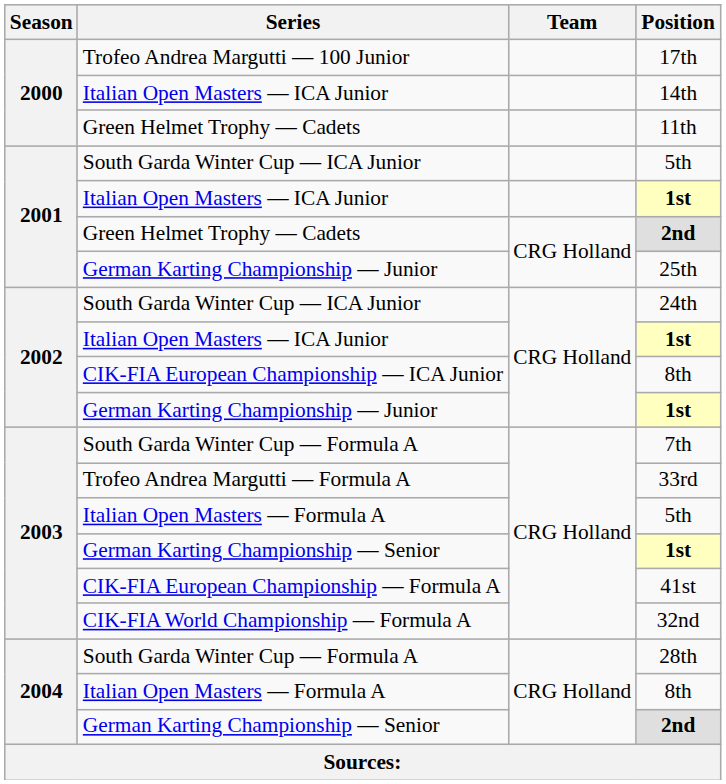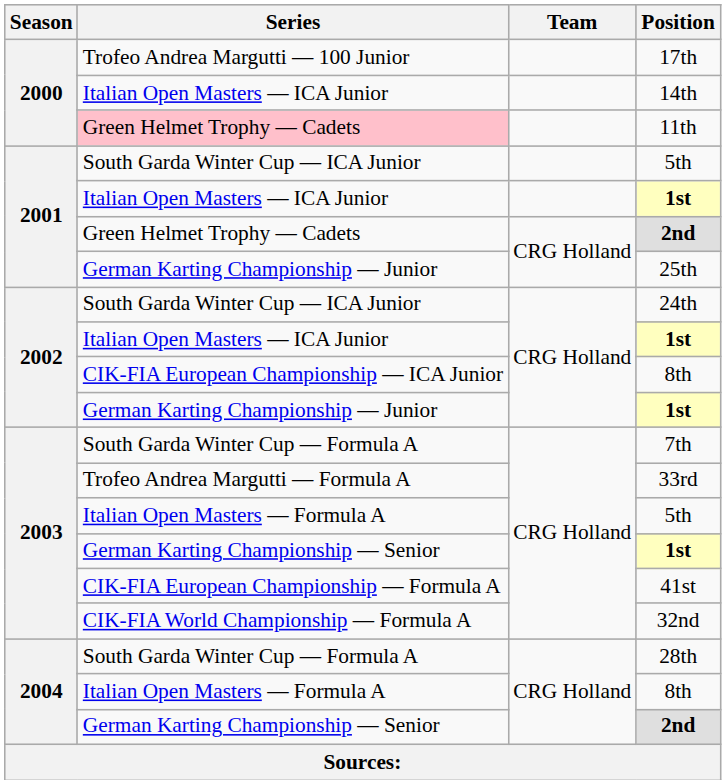(222, 127) no background -> (222, 127) pink background
